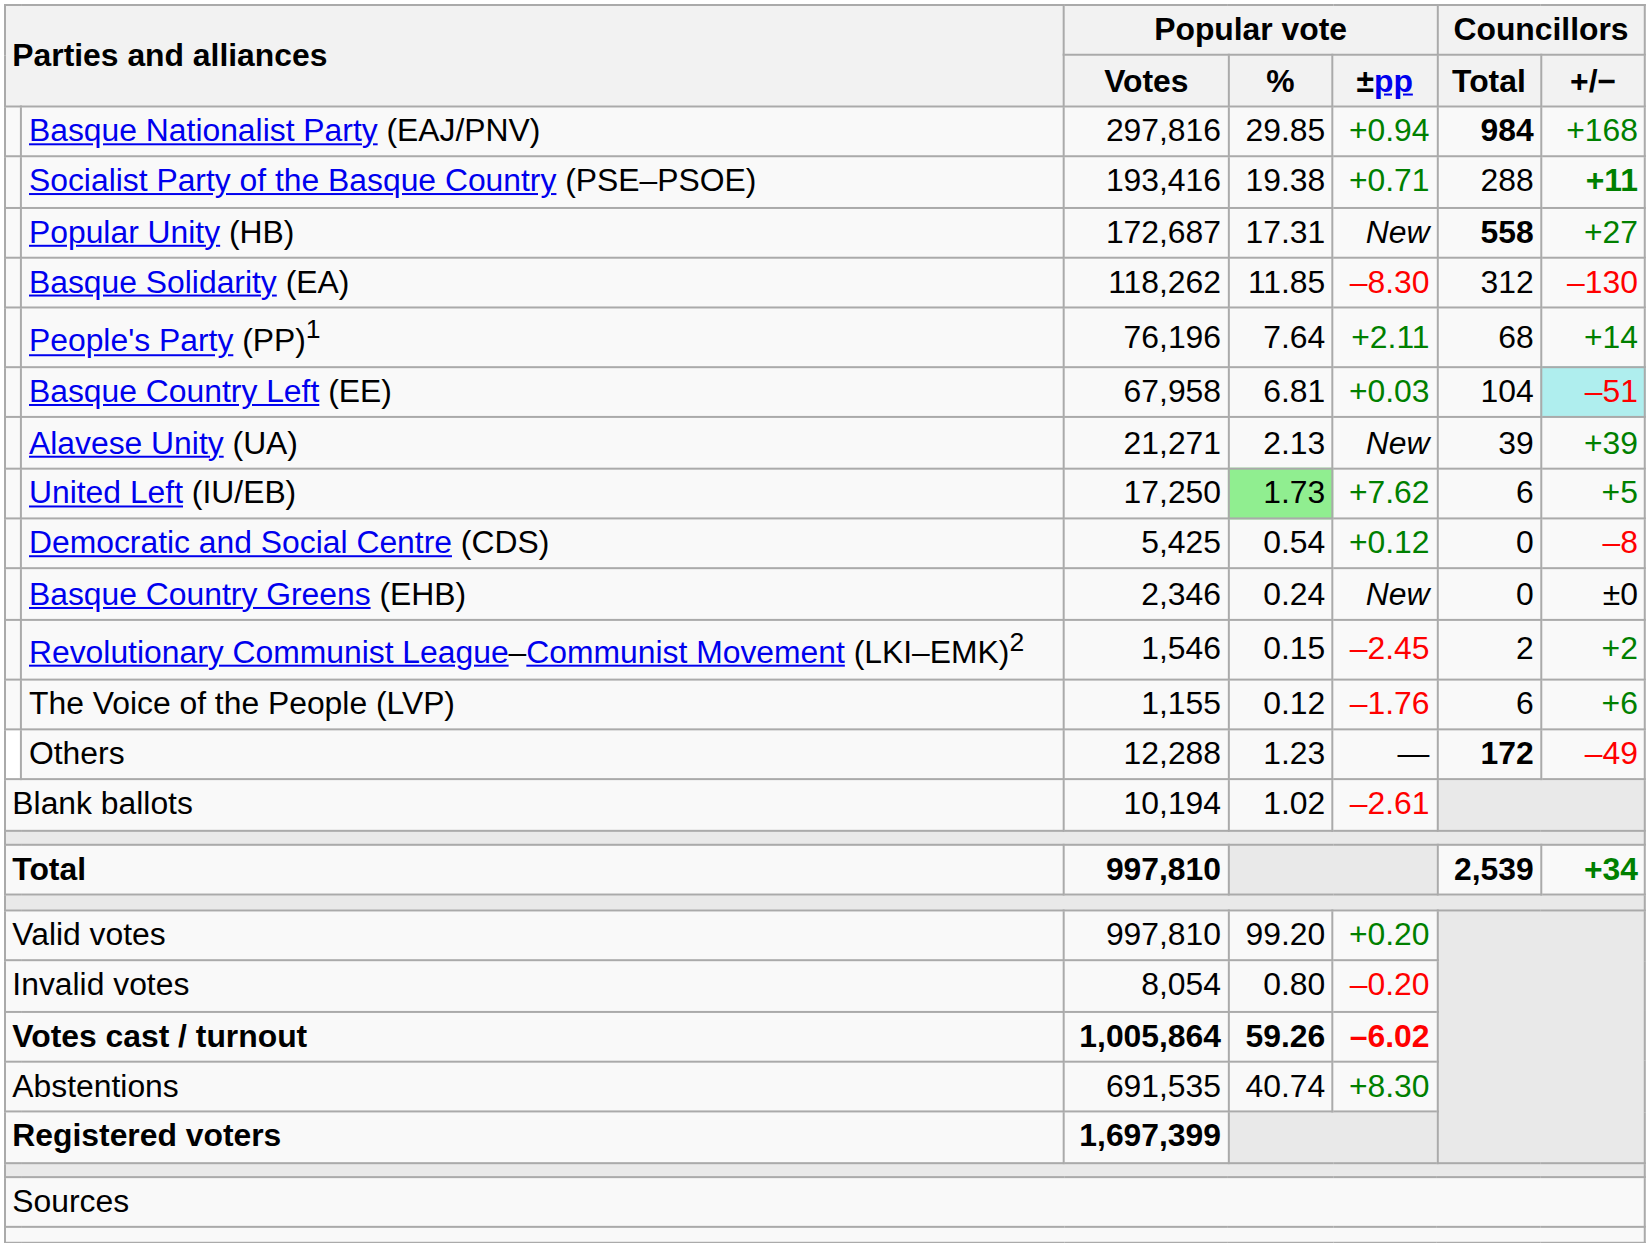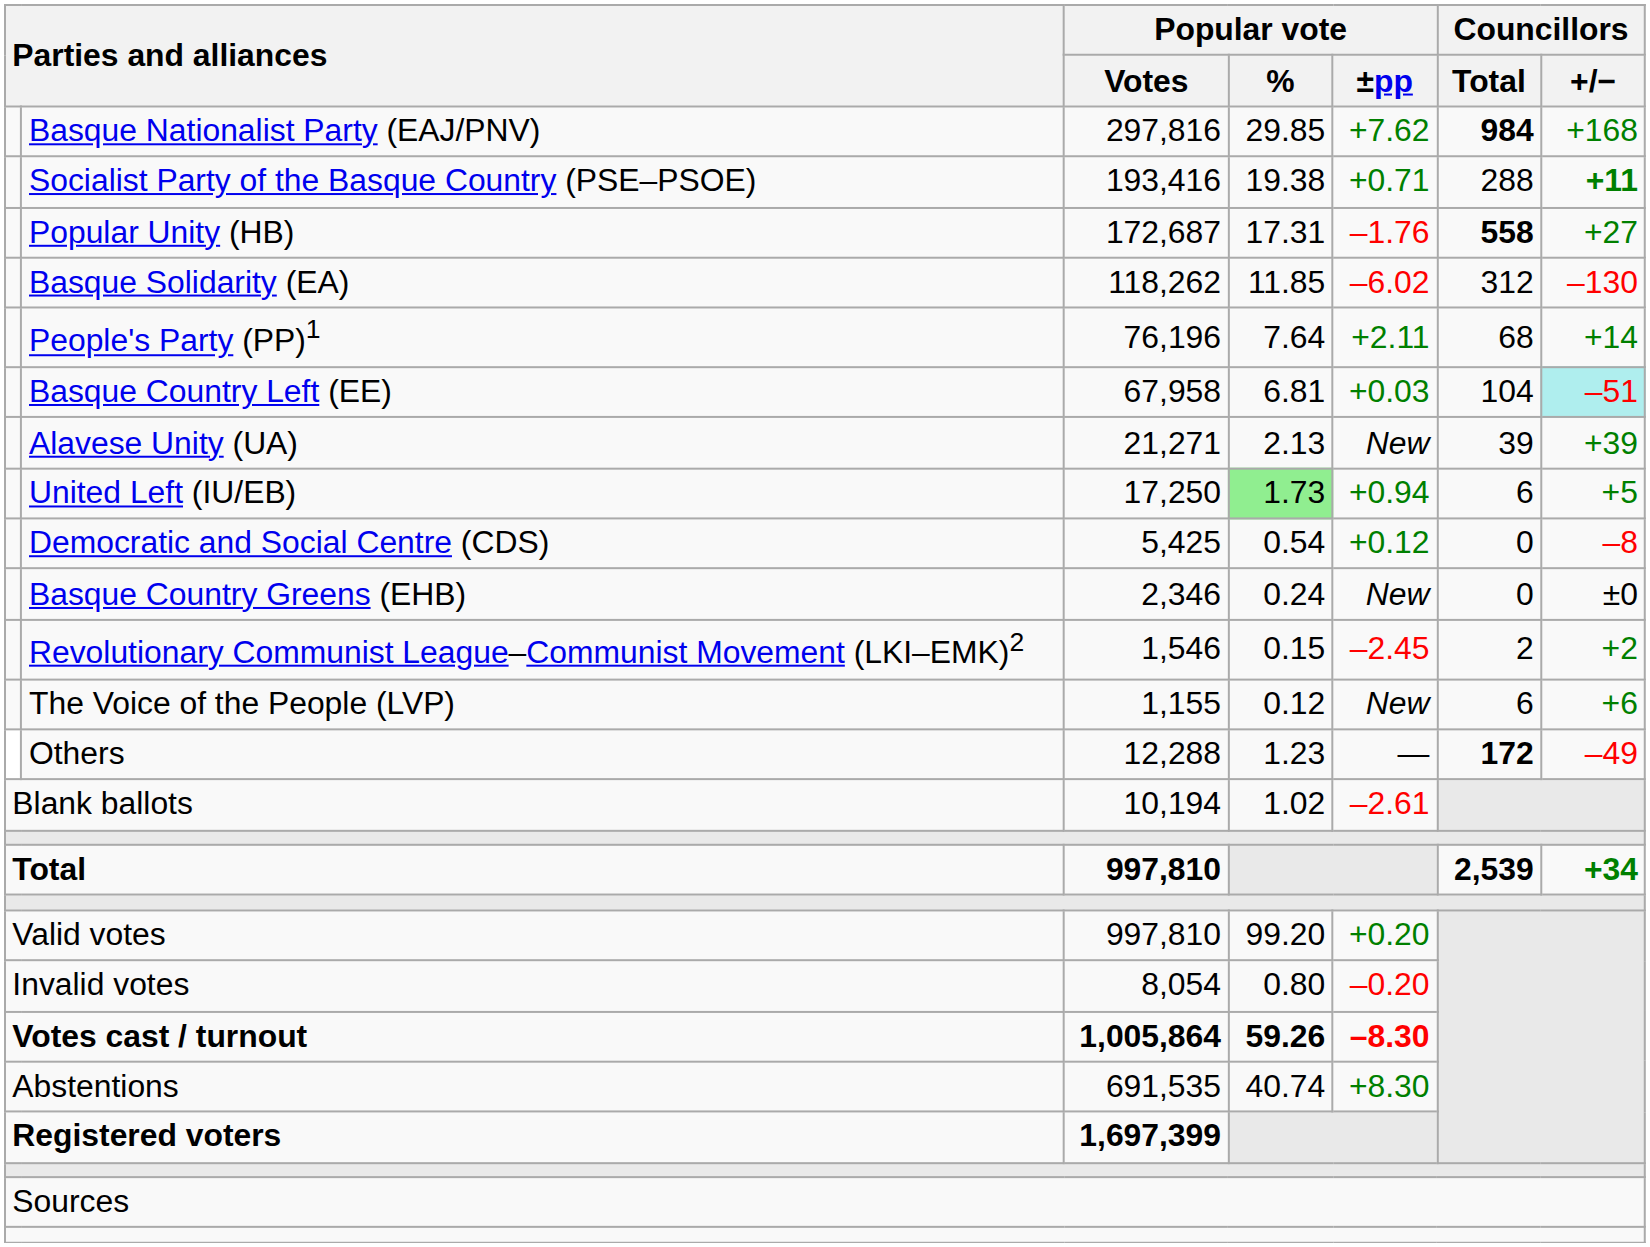(1389, 130) +0.94 -> (1389, 130) +7.62
(1398, 231) New -> (1390, 231) –1.76
(1390, 282) –8.30 -> (1390, 282) –6.02
(1389, 492) +7.62 -> (1389, 492) +0.94
(1390, 703) –1.76 -> (1398, 703) New
(1390, 1035) –6.02 -> (1390, 1035) –8.30
